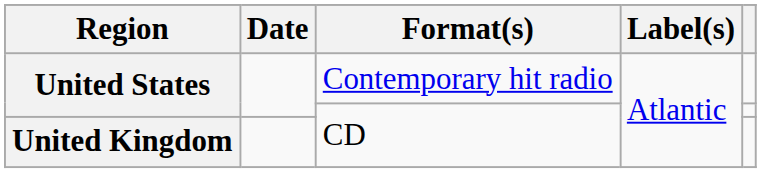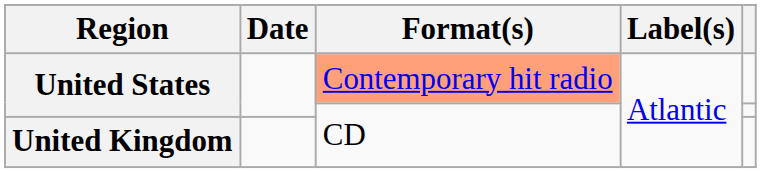(468, 77) no background -> (468, 77) lightsalmon background
